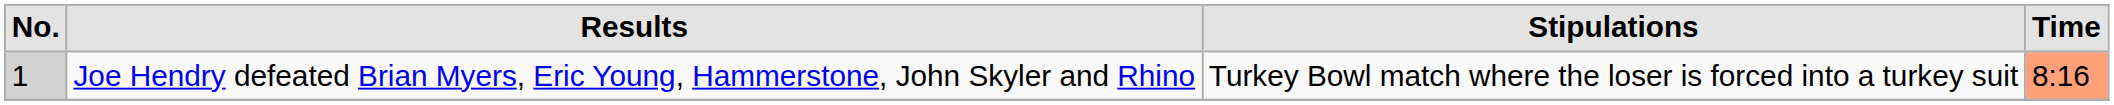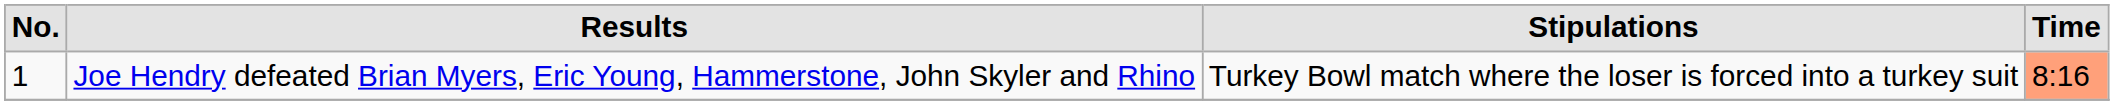(20, 75) lightgrey background -> (20, 75) no background
